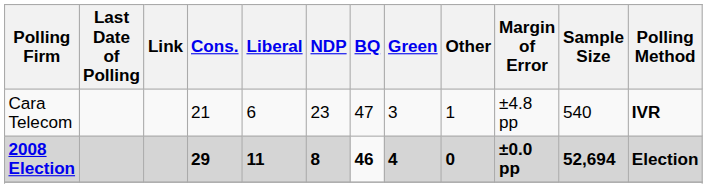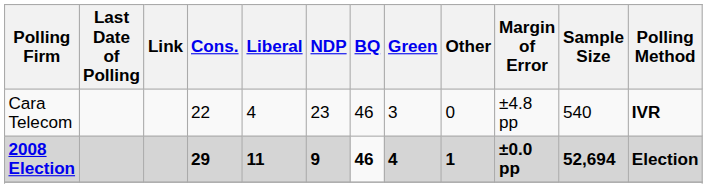(201, 112) 21 -> (201, 112) 22
(251, 112) 6 -> (251, 112) 4
(364, 112) 47 -> (364, 112) 46
(450, 112) 1 -> (450, 112) 0
(315, 159) 8 -> (315, 159) 9
(450, 159) 0 -> (450, 159) 1
